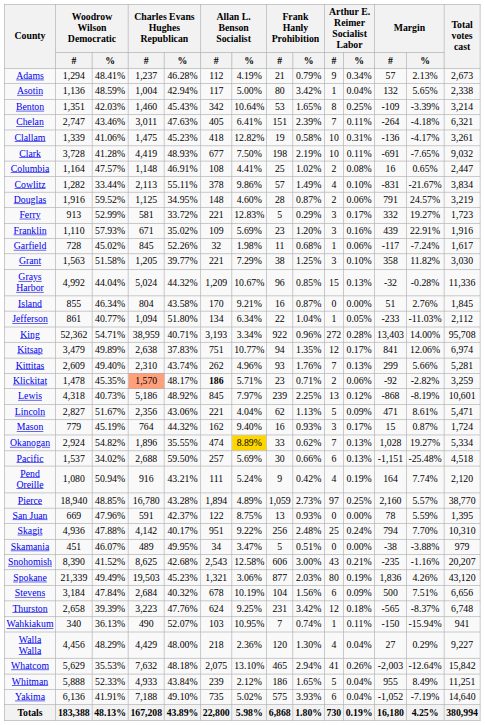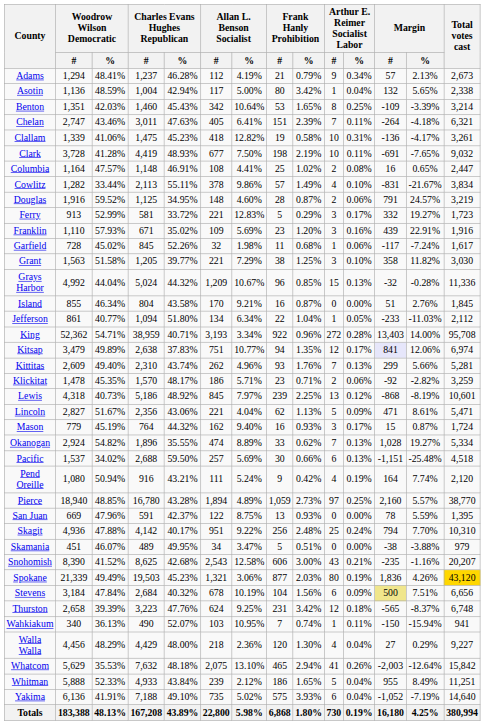(390, 350) no background -> (390, 350) lavender background
(146, 381) lightsalmon background -> (146, 381) no background
(216, 381) bold -> (216, 381) normal
(249, 443) gold background -> (249, 443) no background
(462, 577) no background -> (462, 577) gold background
(390, 593) no background -> (390, 593) khaki background
